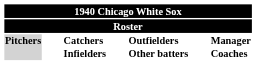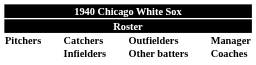(23, 41) lightgrey background -> (23, 41) no background
